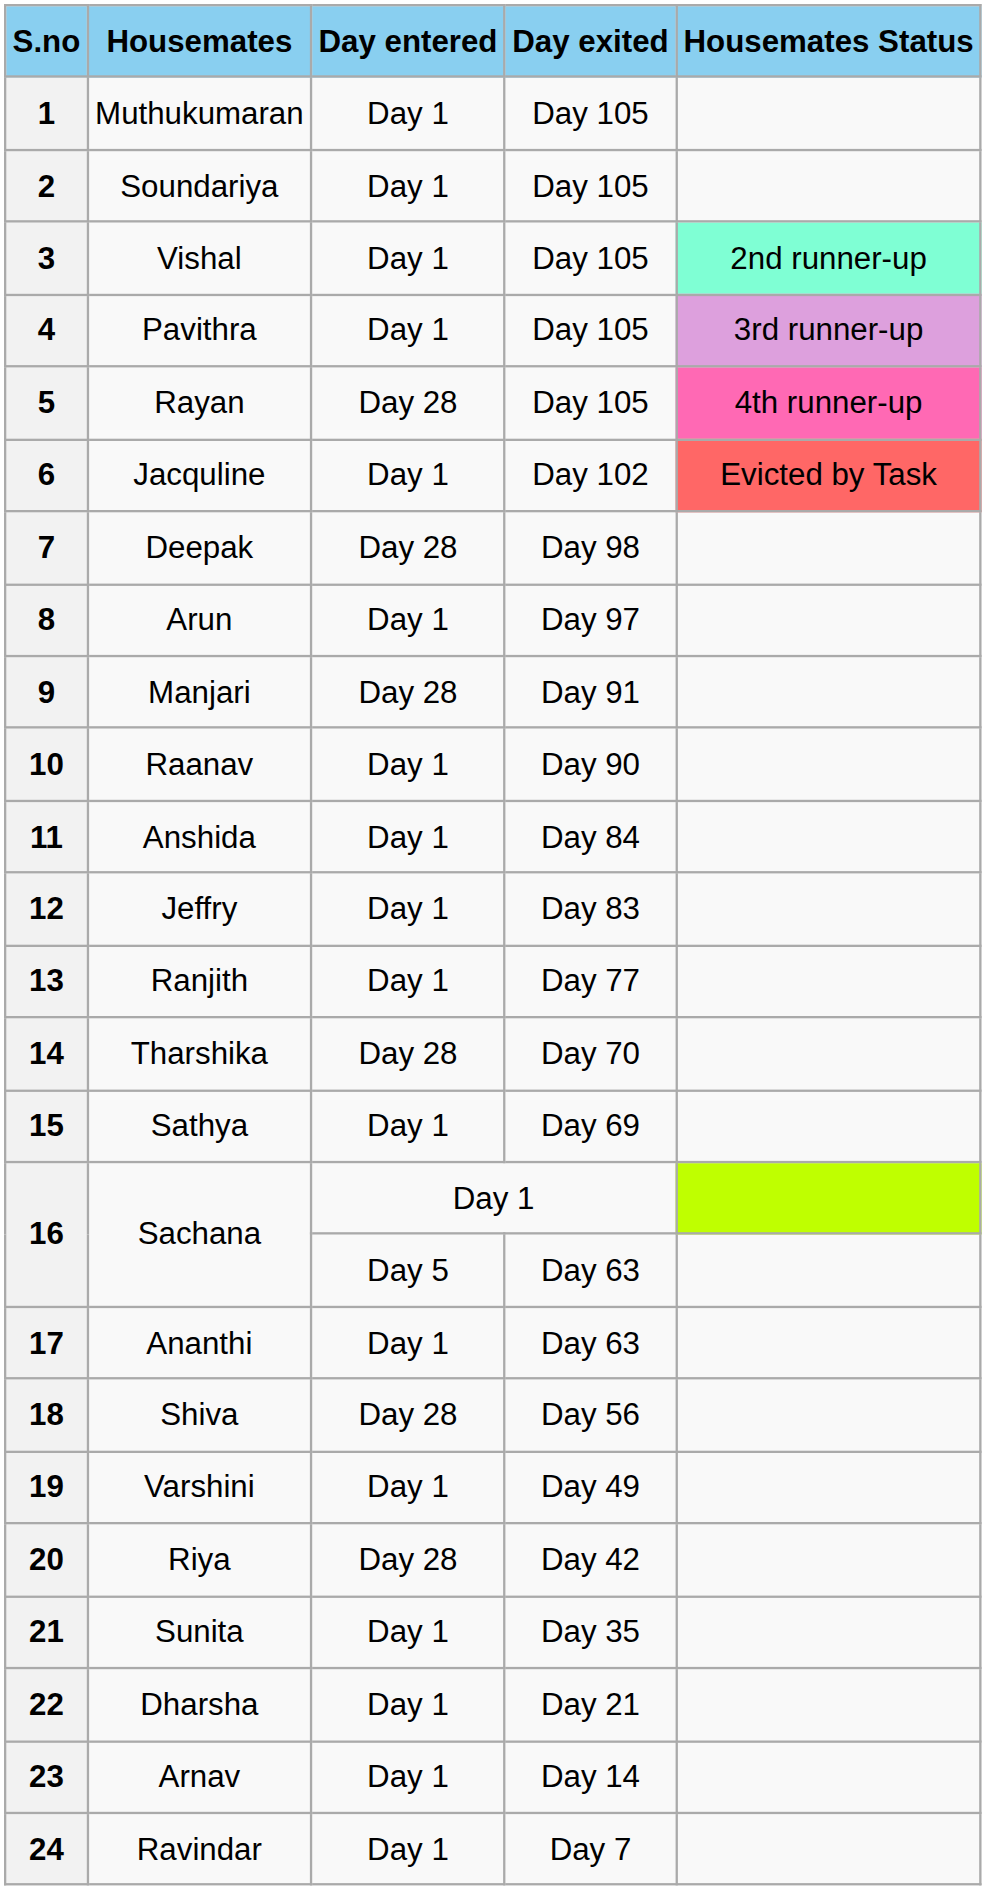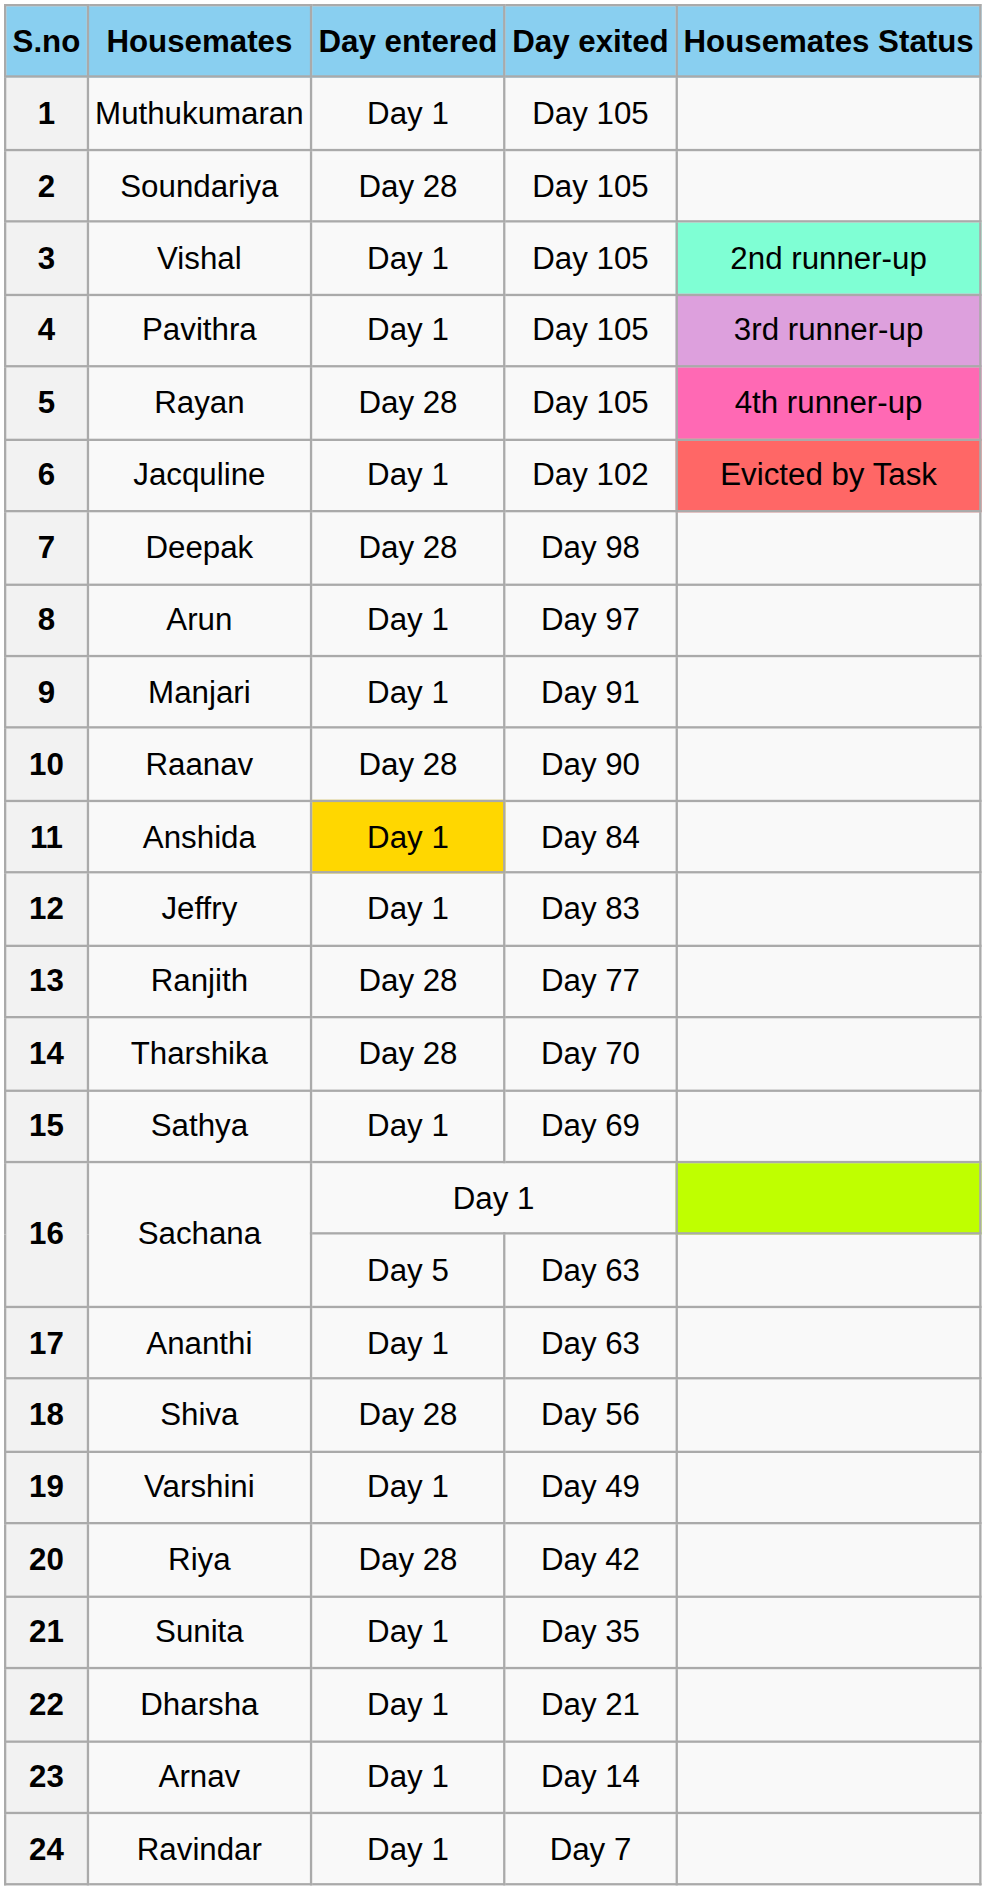(408, 186) Day 1 -> (408, 186) Day 28
(408, 692) Day 28 -> (408, 692) Day 1
(408, 764) Day 1 -> (408, 764) Day 28
(408, 836) no background -> (408, 836) gold background
(408, 981) Day 1 -> (408, 981) Day 28
